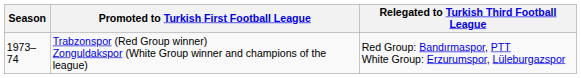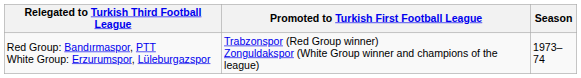columns swapped: (27, 18) <-> (468, 18)
